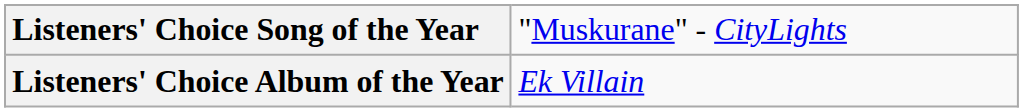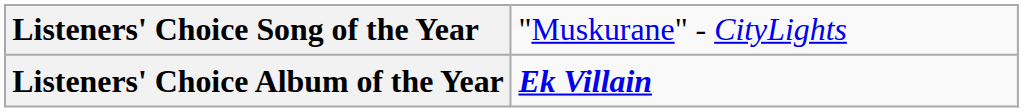(581, 80) normal -> (585, 80) bold
